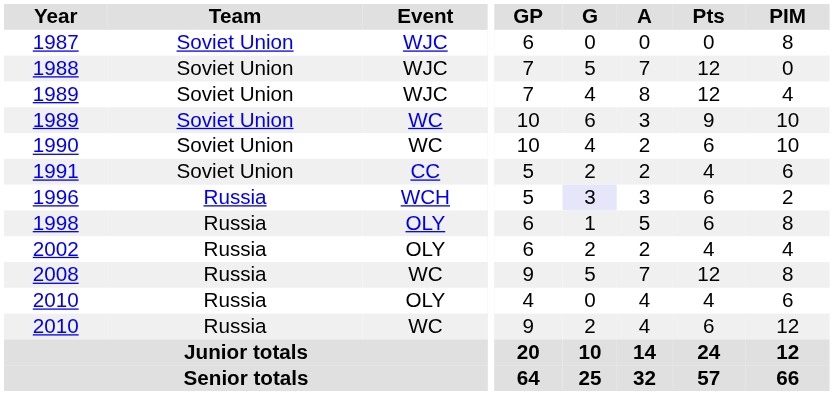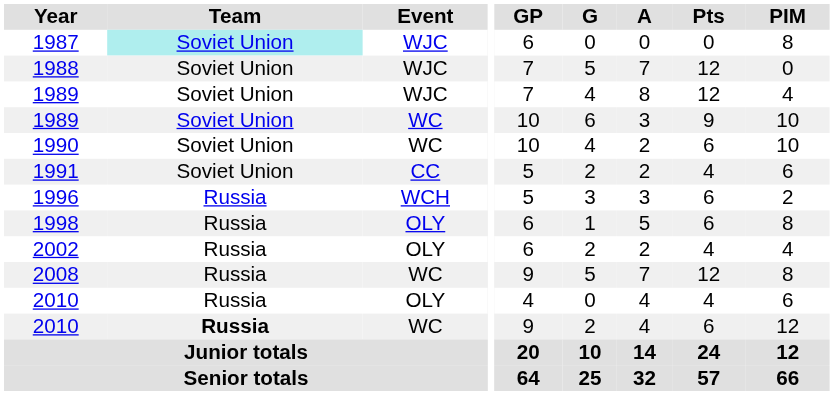(235, 42) no background -> (235, 42) paleturquoise background
(590, 197) lavender background -> (590, 197) no background
(235, 326) normal -> (235, 326) bold
